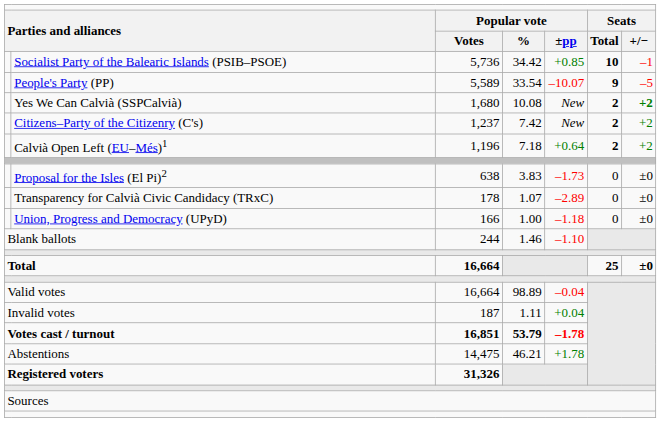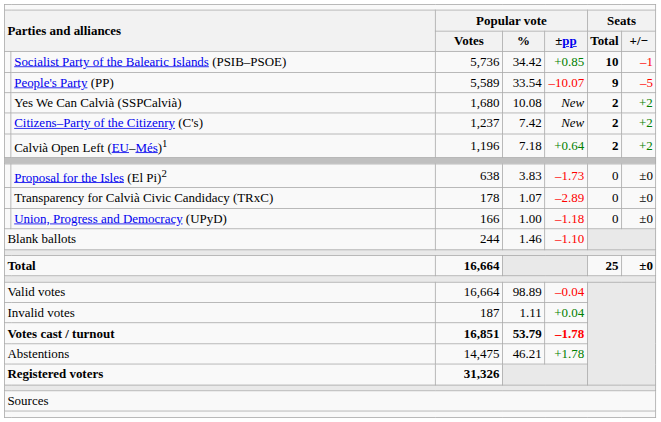(646, 102) bold -> (646, 102) normal
